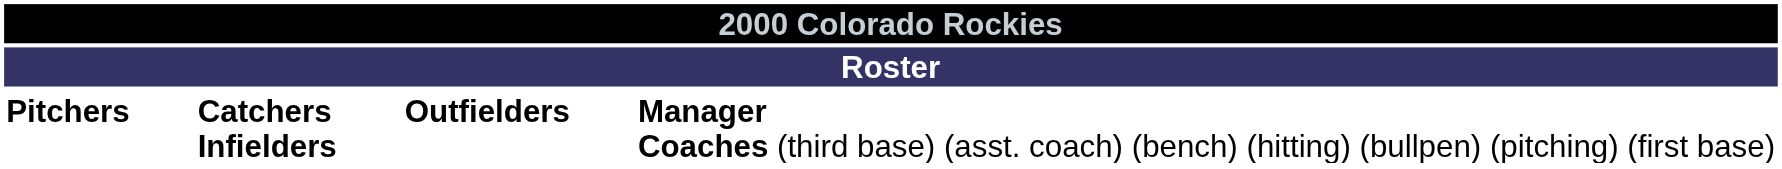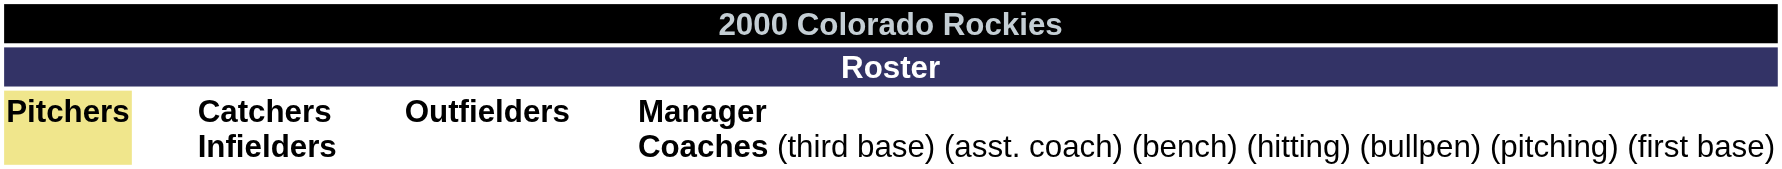(68, 110) no background -> (68, 110) khaki background
